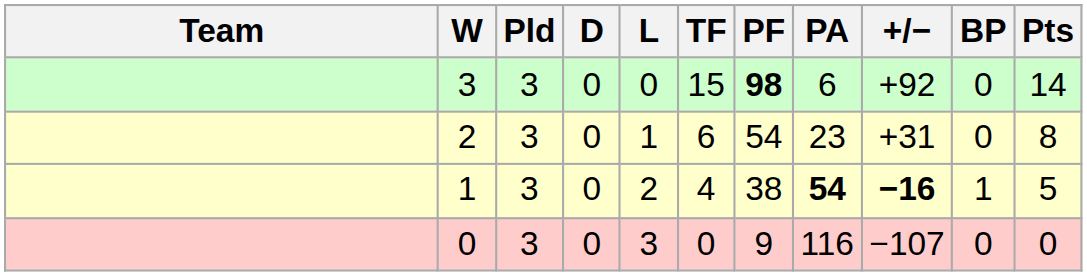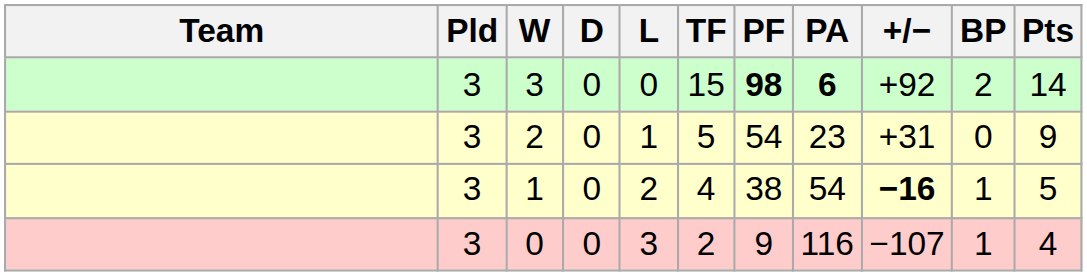columns swapped: (529, 31) <-> (467, 31)
(827, 84) normal -> (827, 84) bold
(983, 84) 0 -> (983, 84) 2
(706, 137) 6 -> (706, 137) 5
(1048, 137) 8 -> (1048, 137) 9
(827, 190) bold -> (827, 190) normal
(706, 243) 0 -> (706, 243) 2
(983, 243) 0 -> (983, 243) 1
(1048, 243) 0 -> (1048, 243) 4
